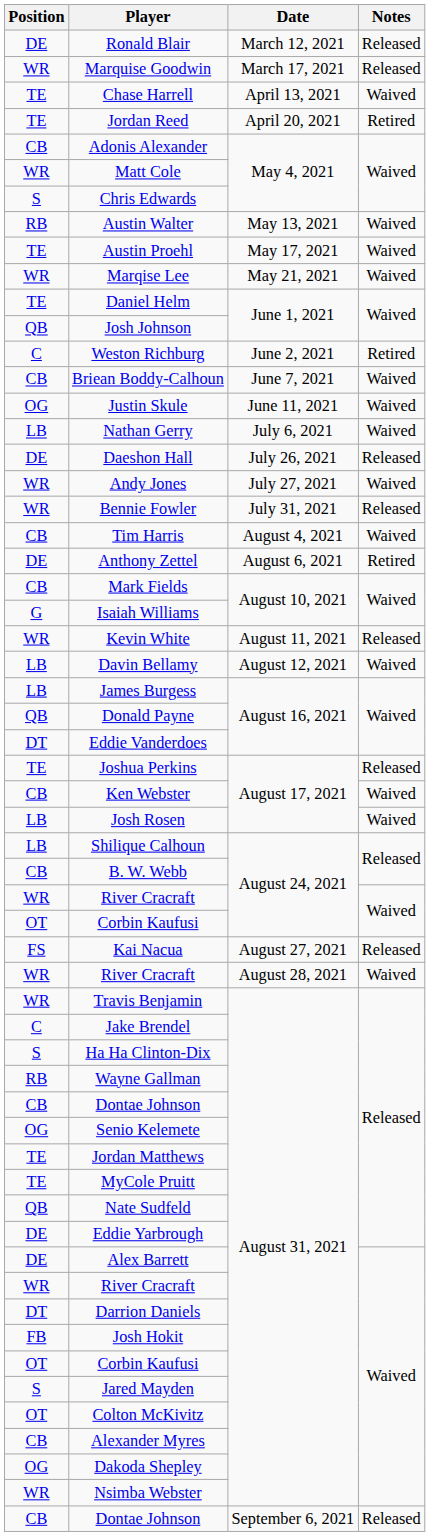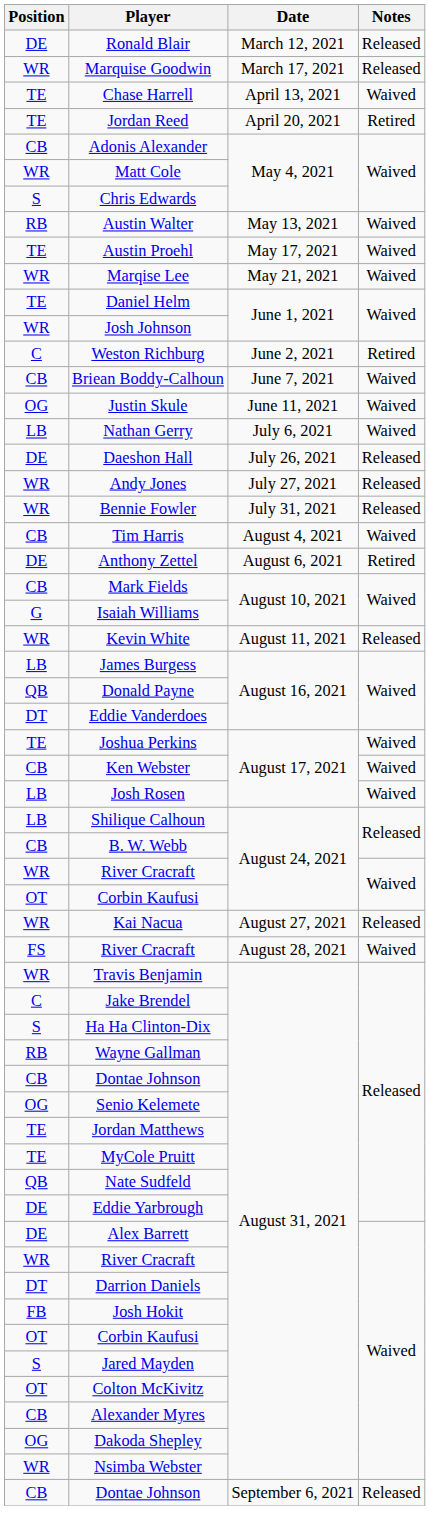(36, 328) QB -> (36, 328) WR
(391, 483) Waived -> (391, 483) Released
- row: (148, 664)
(391, 768) Released -> (391, 742) Waived
(36, 949) FS -> (36, 923) WR
(36, 975) WR -> (36, 949) FS
